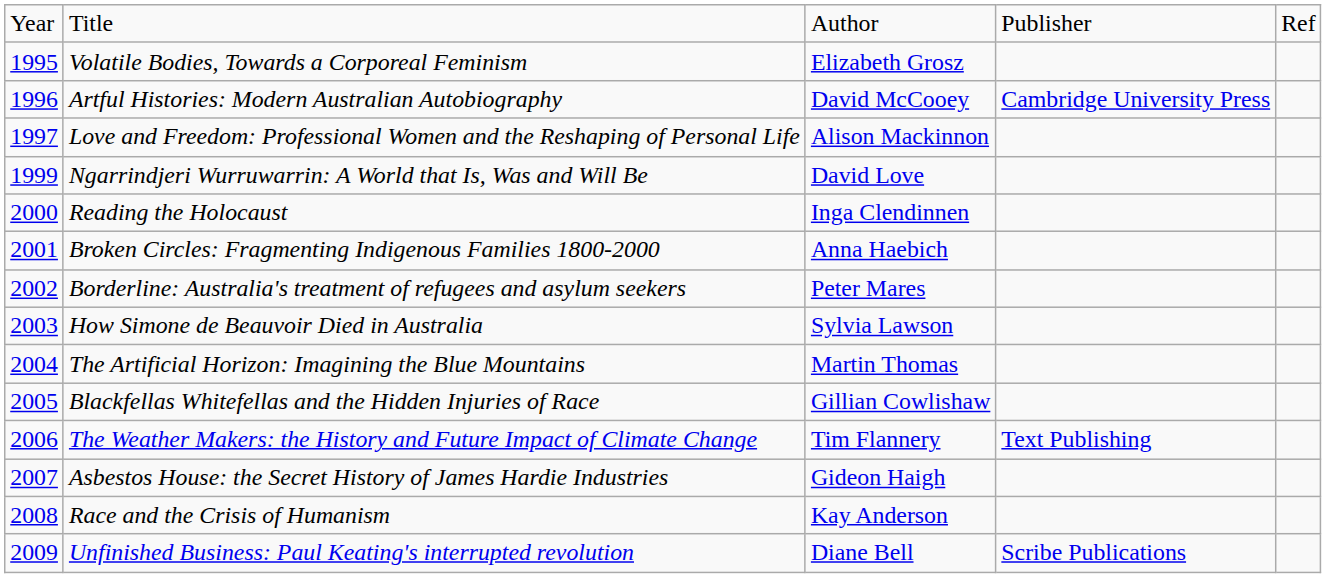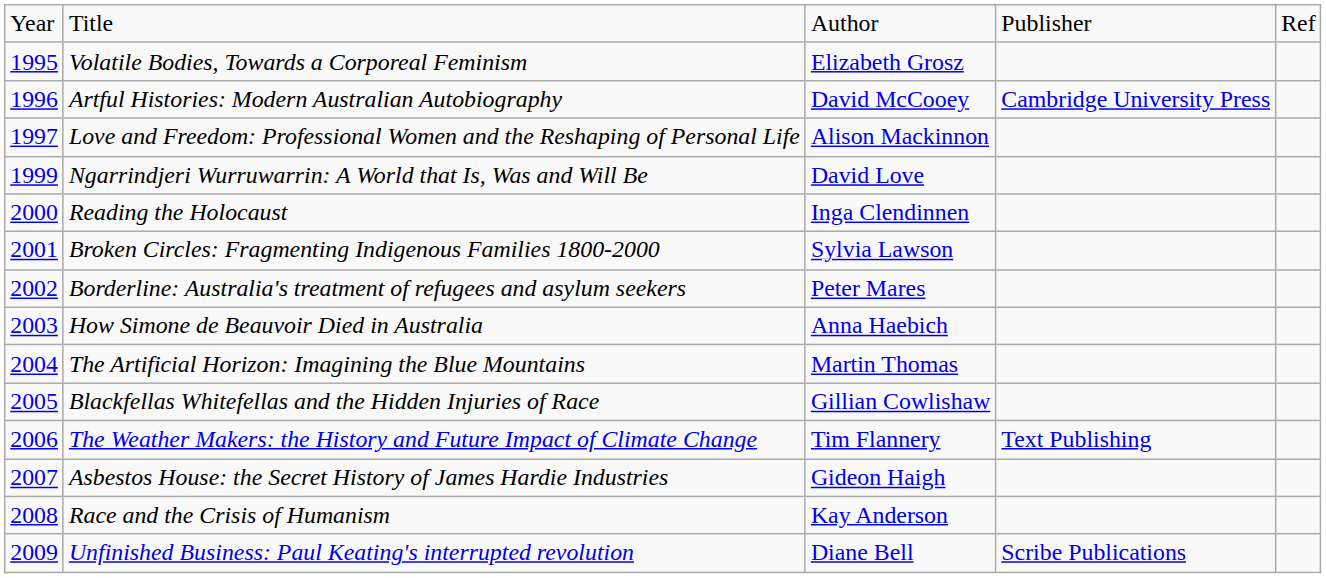(879, 250) Anna Haebich -> (882, 250) Sylvia Lawson
(882, 325) Sylvia Lawson -> (879, 325) Anna Haebich
